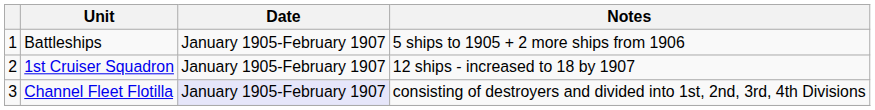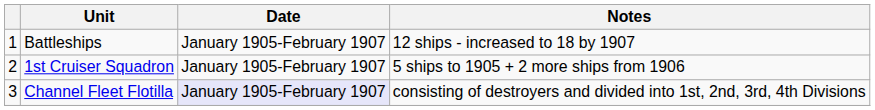(539, 42) 5 ships to 1905 + 2 more ships from 1906 -> (514, 42) 12 ships - increased to 18 by 1907
(514, 67) 12 ships - increased to 18 by 1907 -> (539, 67) 5 ships to 1905 + 2 more ships from 1906
